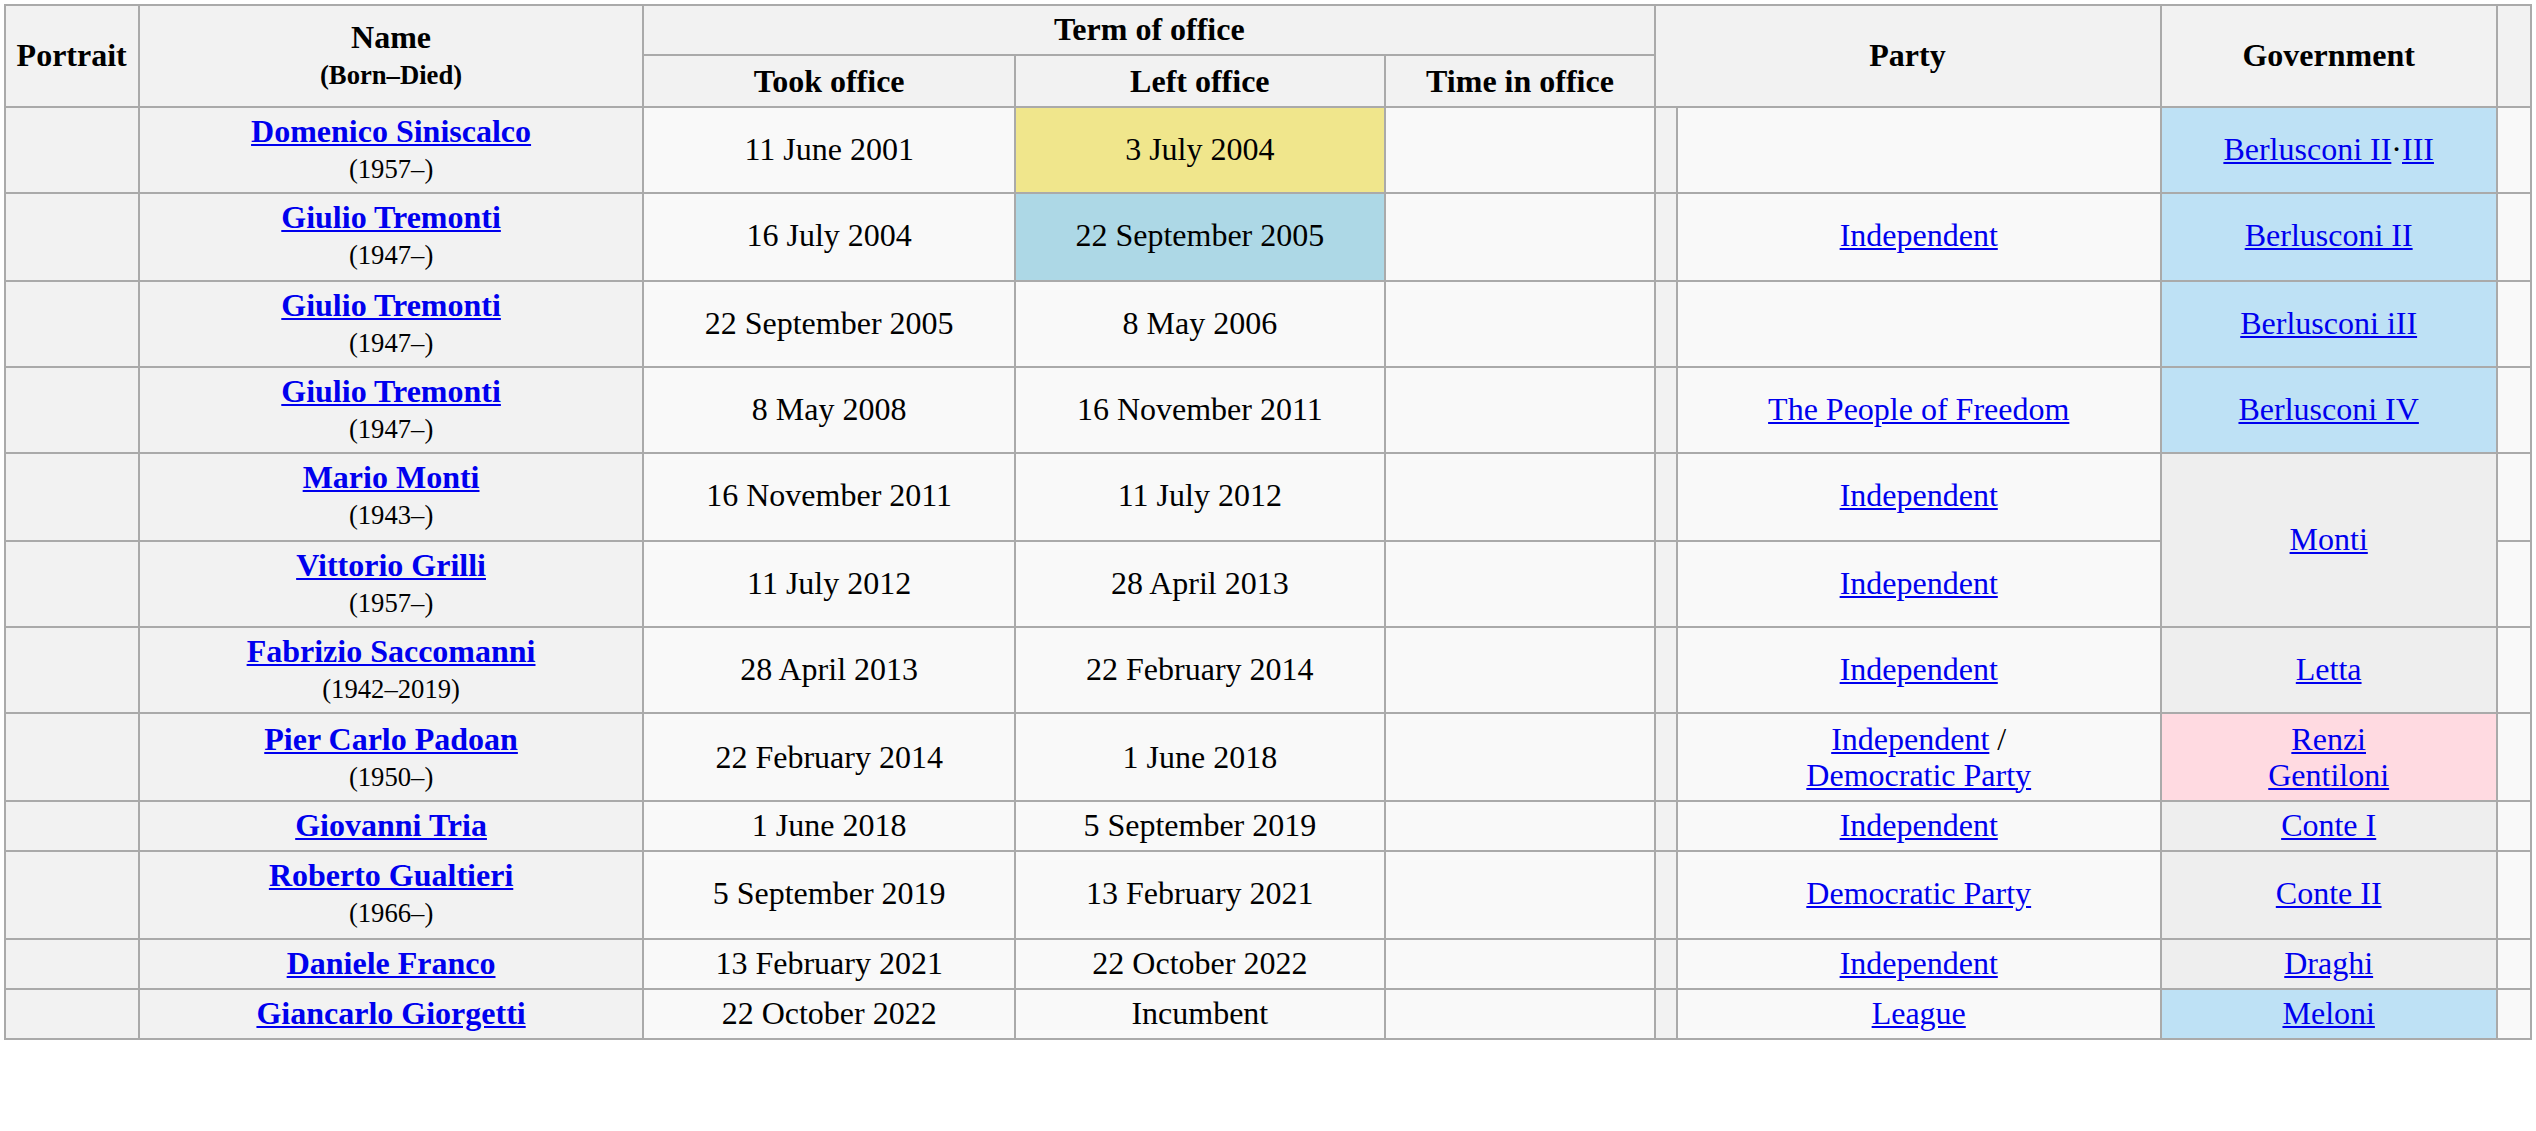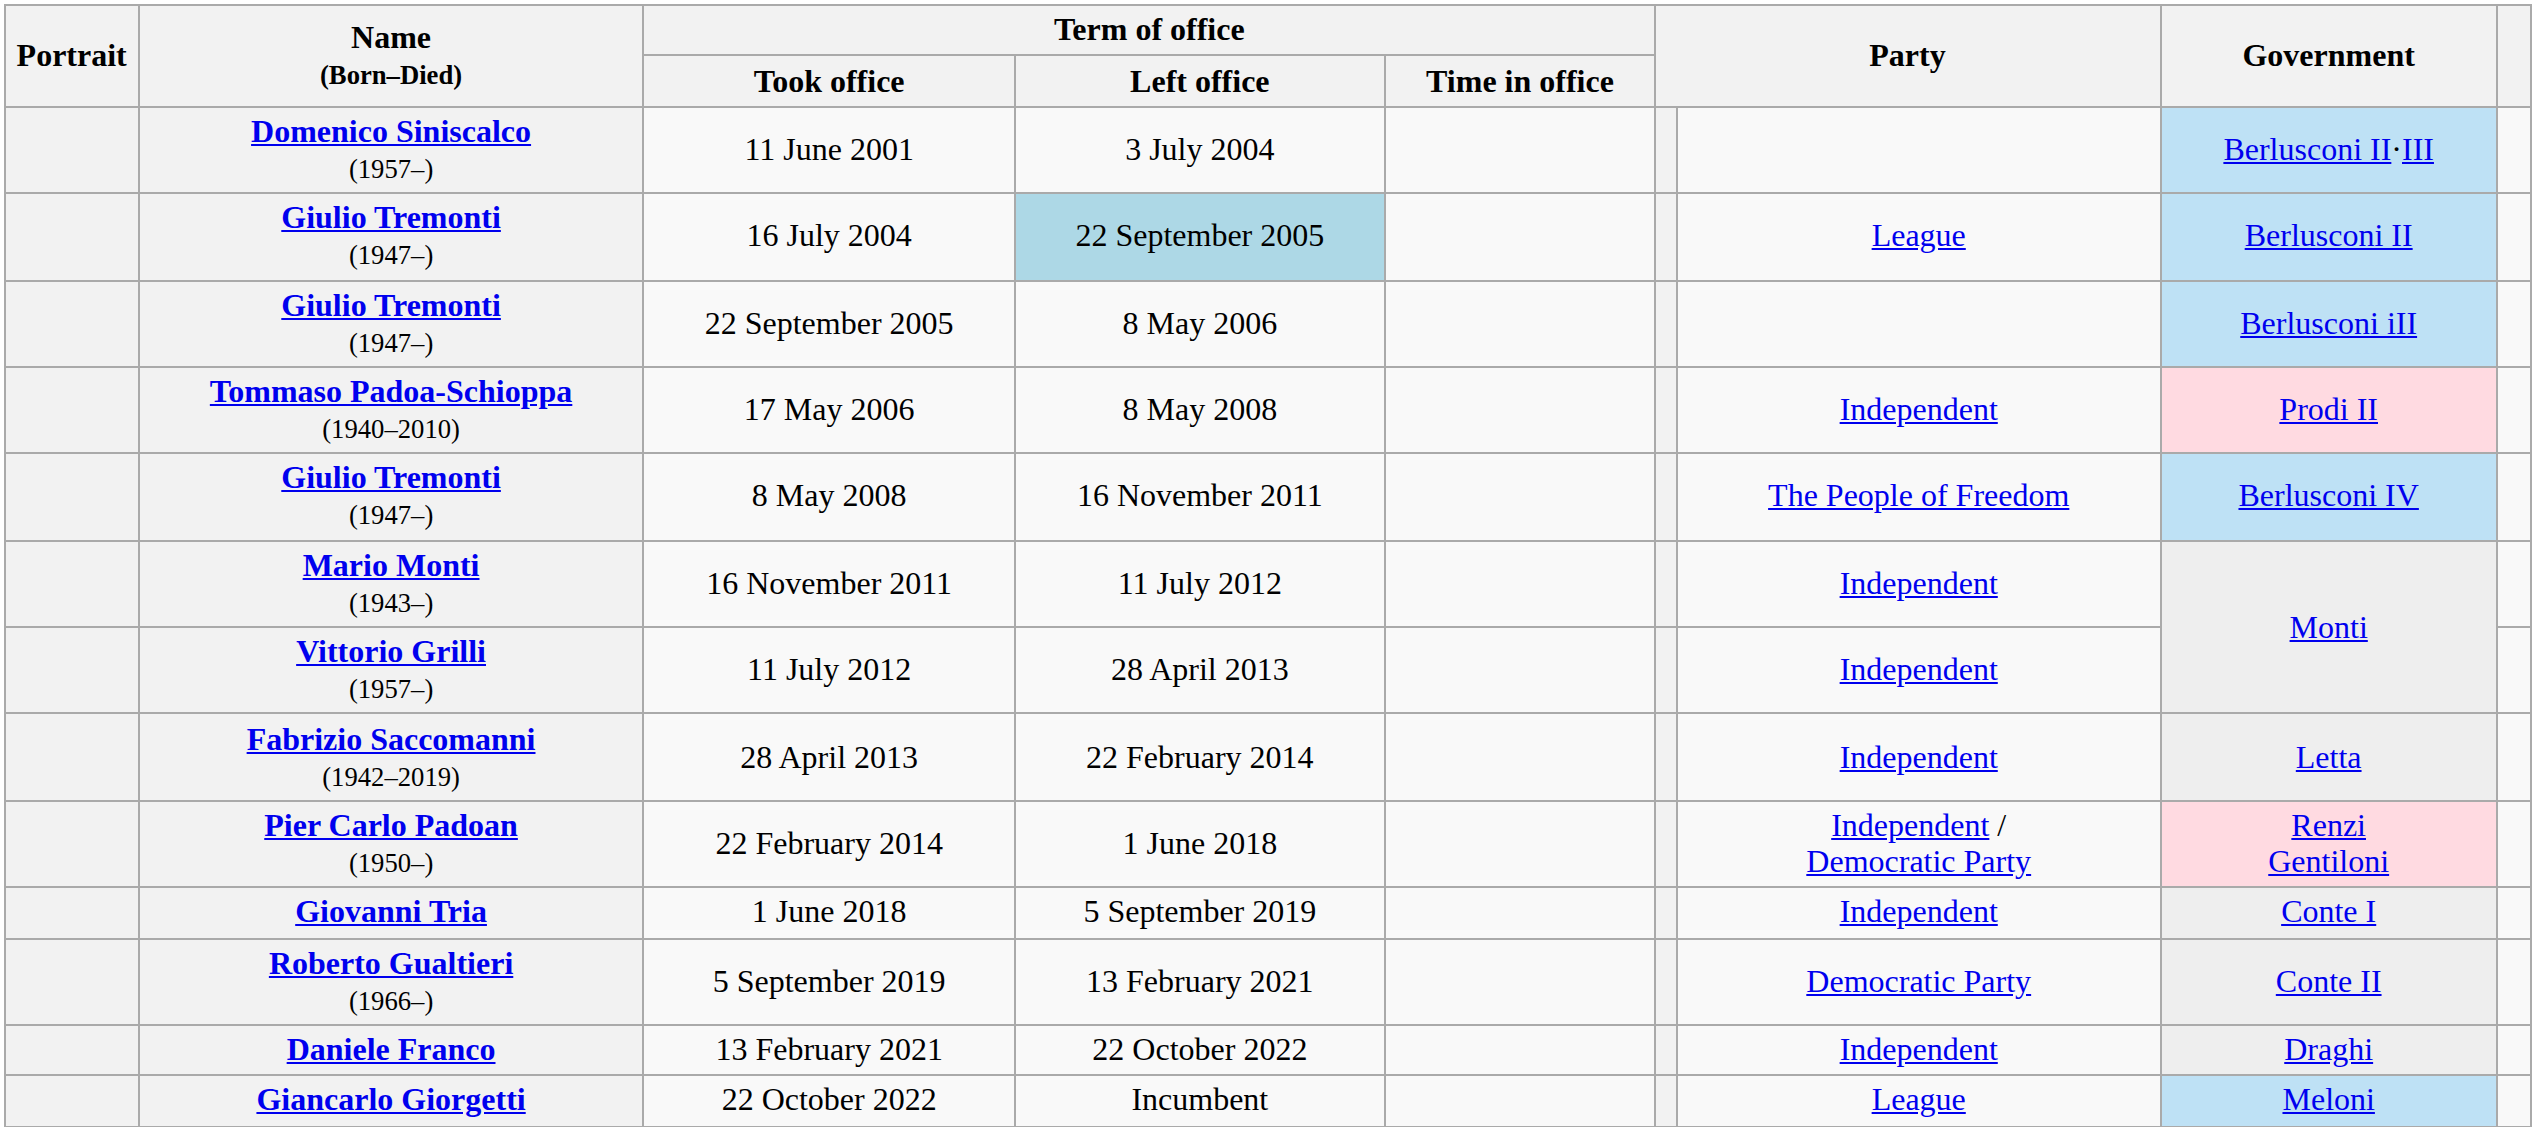(1200, 149) khaki background -> (1200, 149) no background
(1919, 236) Independent -> (1919, 236) League
+ row: (829, 409)
